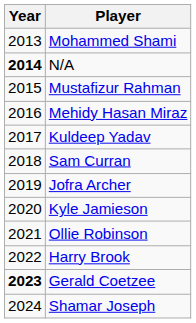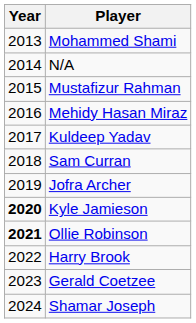(25, 64) bold -> (25, 64) normal
(25, 209) normal -> (25, 209) bold
(25, 233) normal -> (25, 233) bold
(25, 281) bold -> (25, 281) normal
